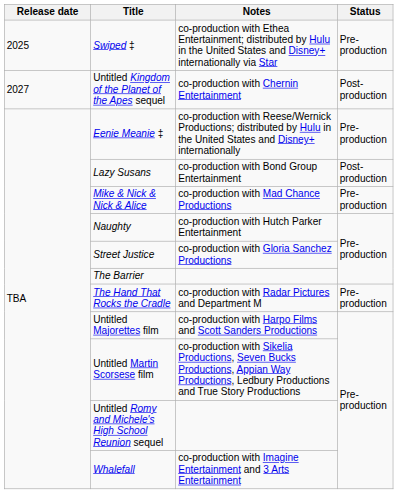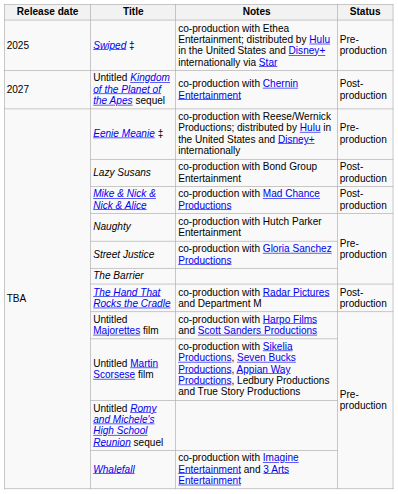(363, 200) Pre-production -> (363, 200) Post-production
(363, 298) Pre-production -> (363, 298) Post-production
